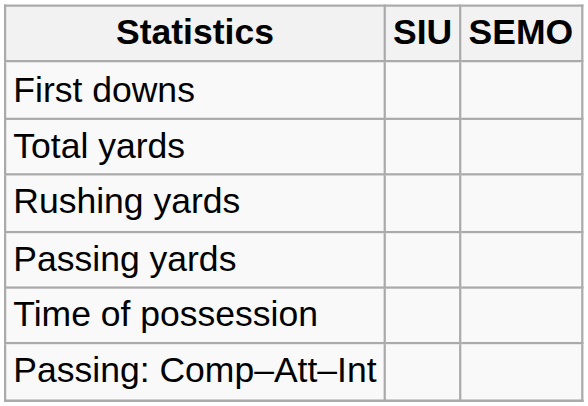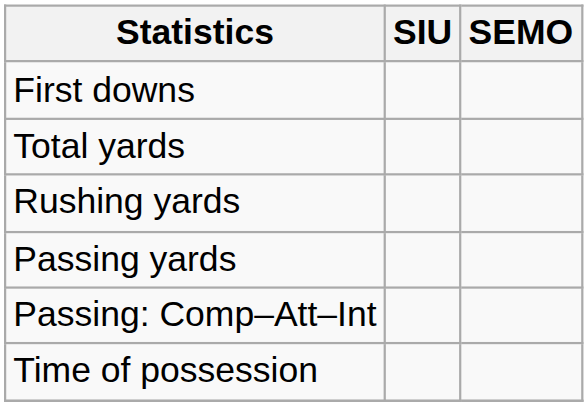rows swapped: (195, 371) <-> (166, 314)
